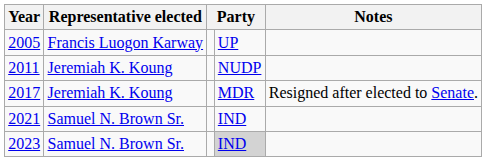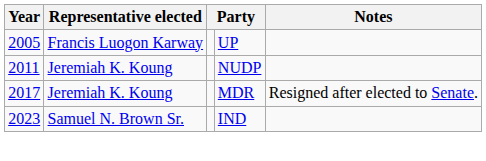- row: (24, 118)
(232, 144) lightgrey background -> (232, 118) no background
